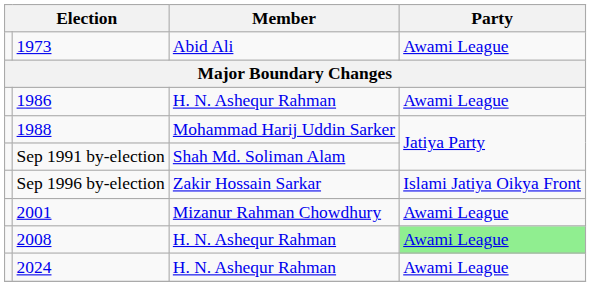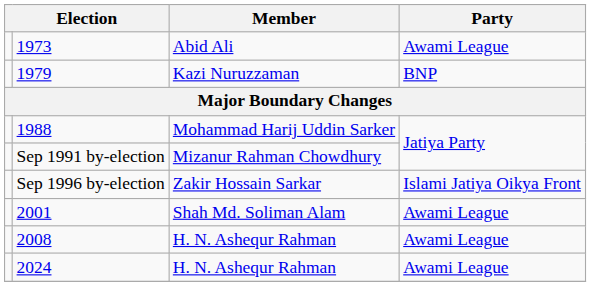+ row: (34, 73)
- row: (34, 101)
(259, 156) Shah Md. Soliman Alam -> (277, 156) Mizanur Rahman Chowdhury
(277, 211) Mizanur Rahman Chowdhury -> (259, 211) Shah Md. Soliman Alam
(456, 239) lightgreen background -> (456, 239) no background
